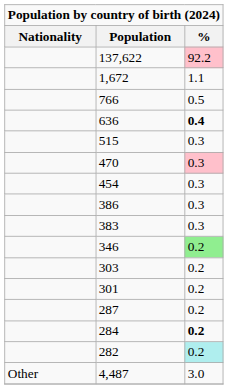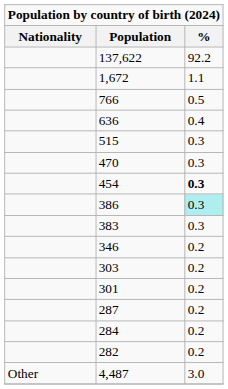(199, 57) pink background -> (199, 57) no background
(196, 120) bold -> (196, 120) normal
(196, 162) pink background -> (196, 162) no background
(196, 183) normal -> (196, 183) bold
(196, 204) no background -> (196, 204) paleturquoise background
(196, 246) lightgreen background -> (196, 246) no background
(196, 331) bold -> (196, 331) normal
(196, 352) paleturquoise background -> (196, 352) no background
